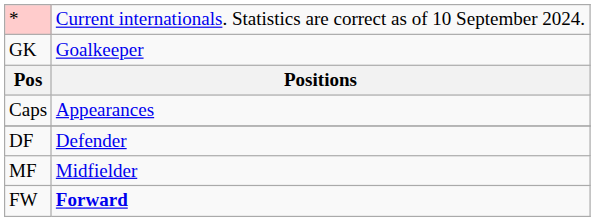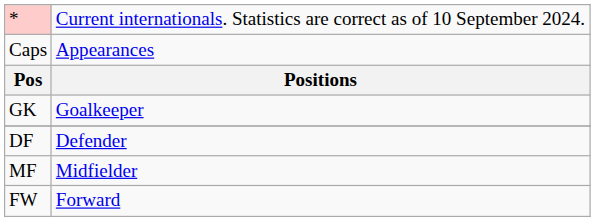rows swapped: (28, 110) <-> (23, 49)
(92, 200) bold -> (88, 200) normal
